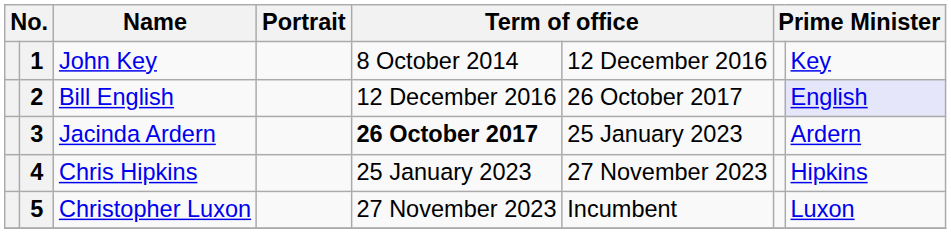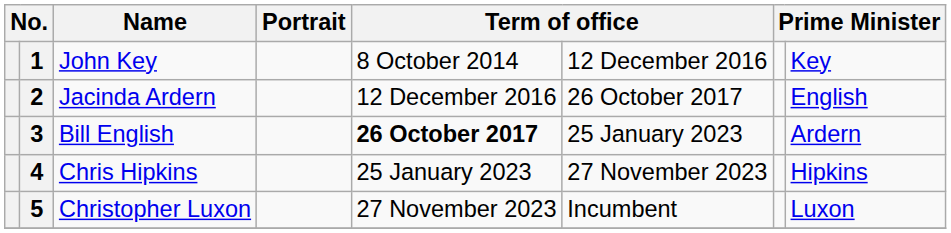(116, 97) Bill English -> (137, 97) Jacinda Ardern
(829, 97) lavender background -> (829, 97) no background
(137, 135) Jacinda Ardern -> (116, 135) Bill English
